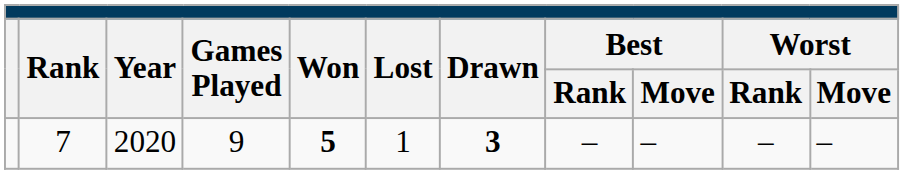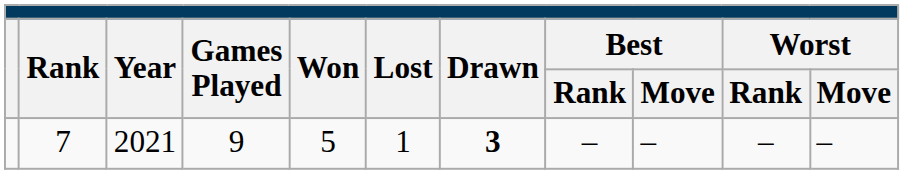(145, 142) 2020 -> (145, 142) 2021
(328, 142) bold -> (328, 142) normal
